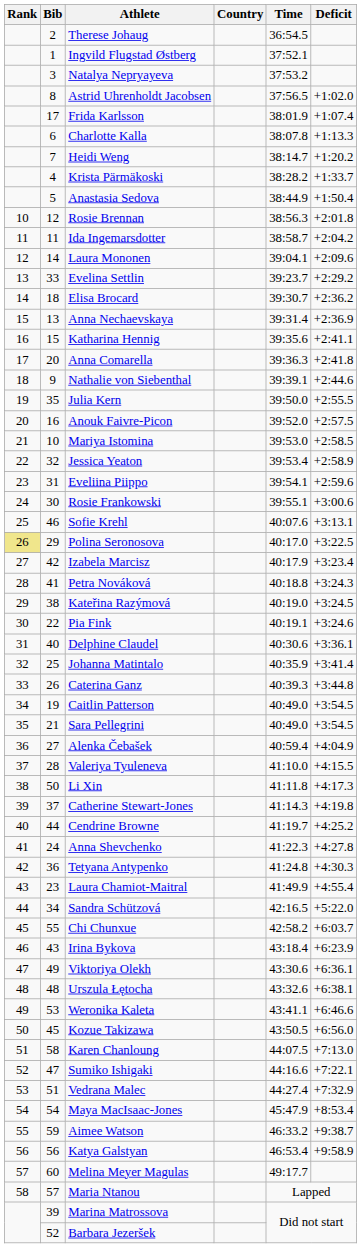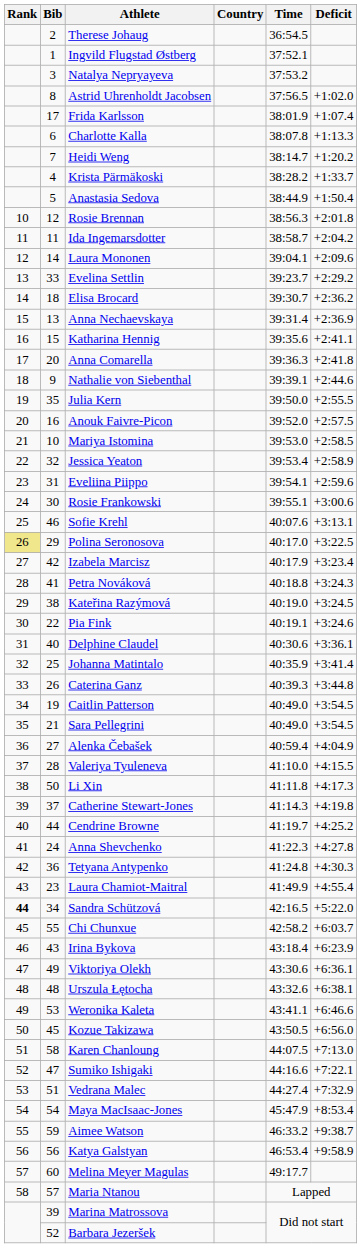(22, 907) normal -> (22, 907) bold
